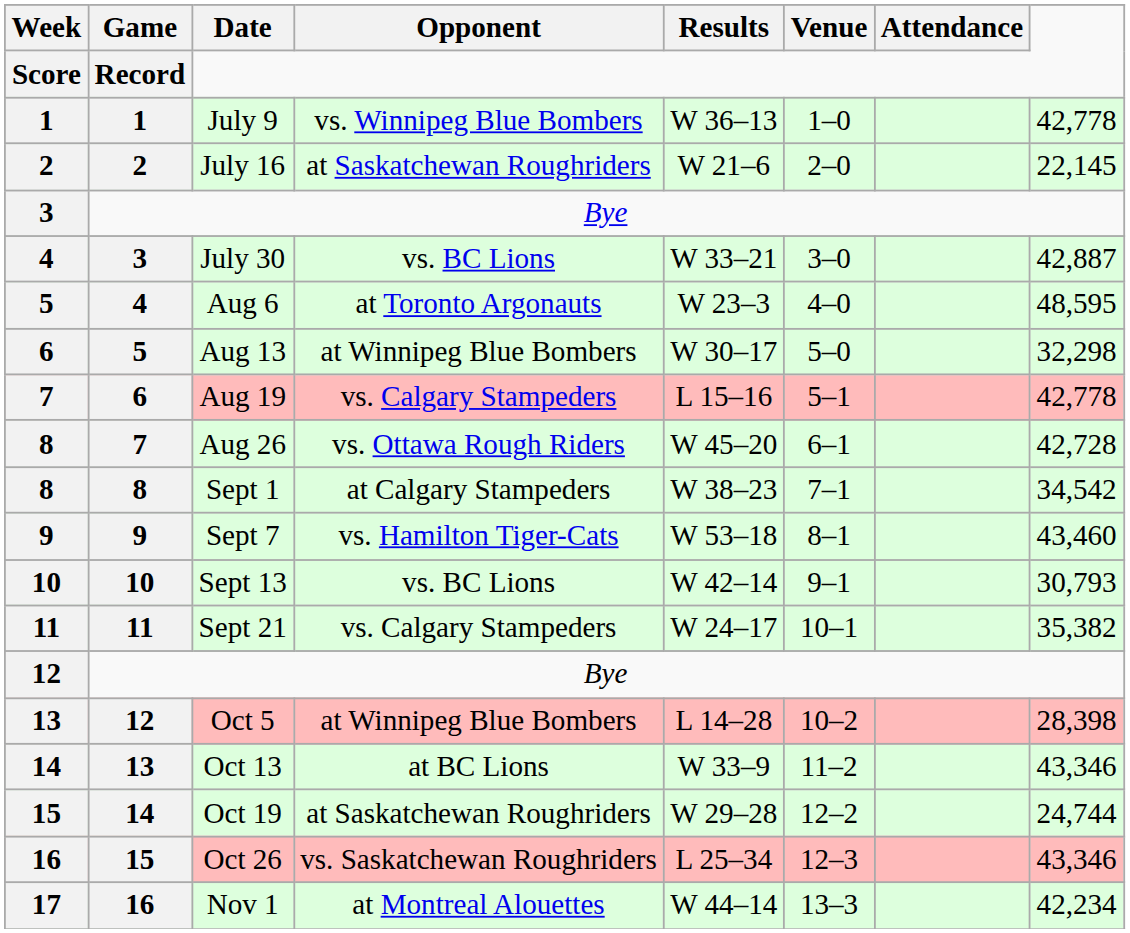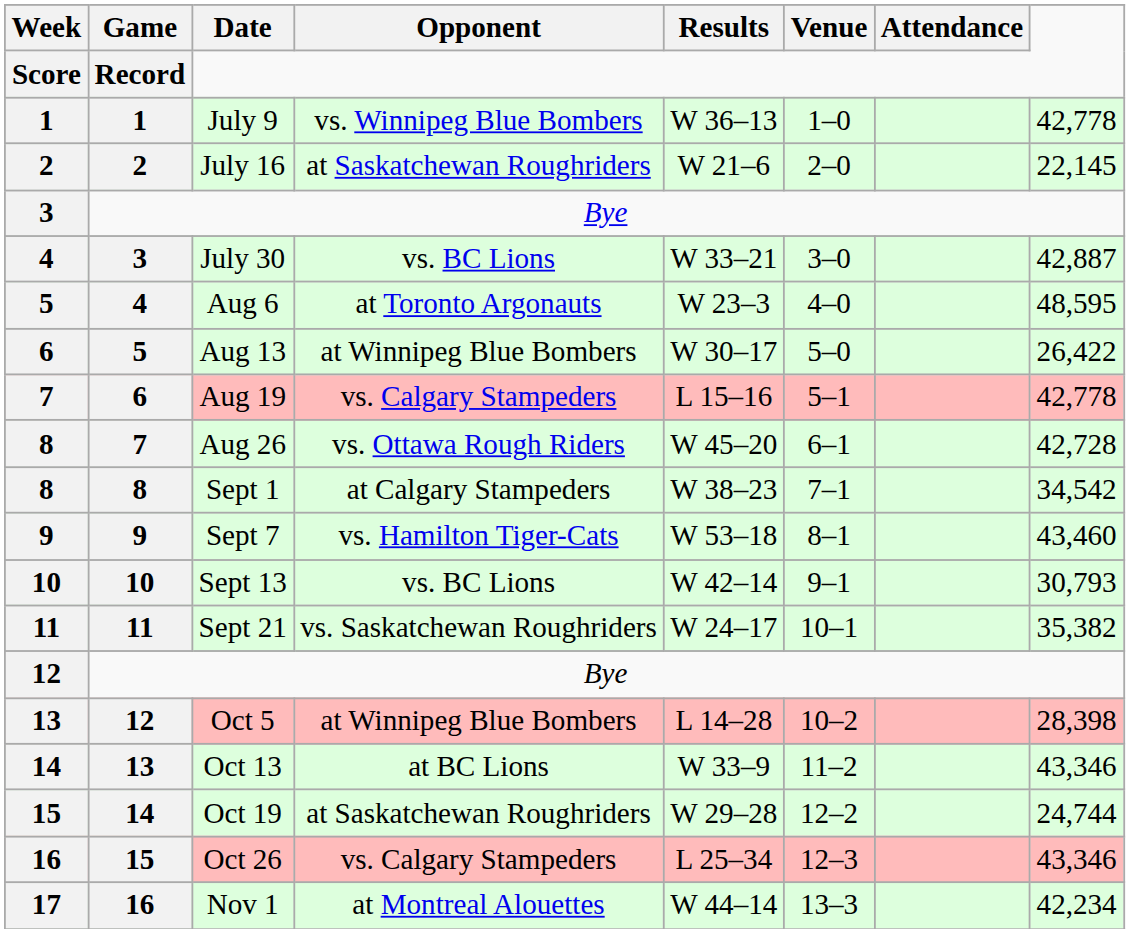(1077, 350) 32,298 -> (1077, 350) 26,422
(479, 627) vs. Calgary Stampeders -> (479, 627) vs. Saskatchewan Roughriders
(479, 858) vs. Saskatchewan Roughriders -> (479, 858) vs. Calgary Stampeders
